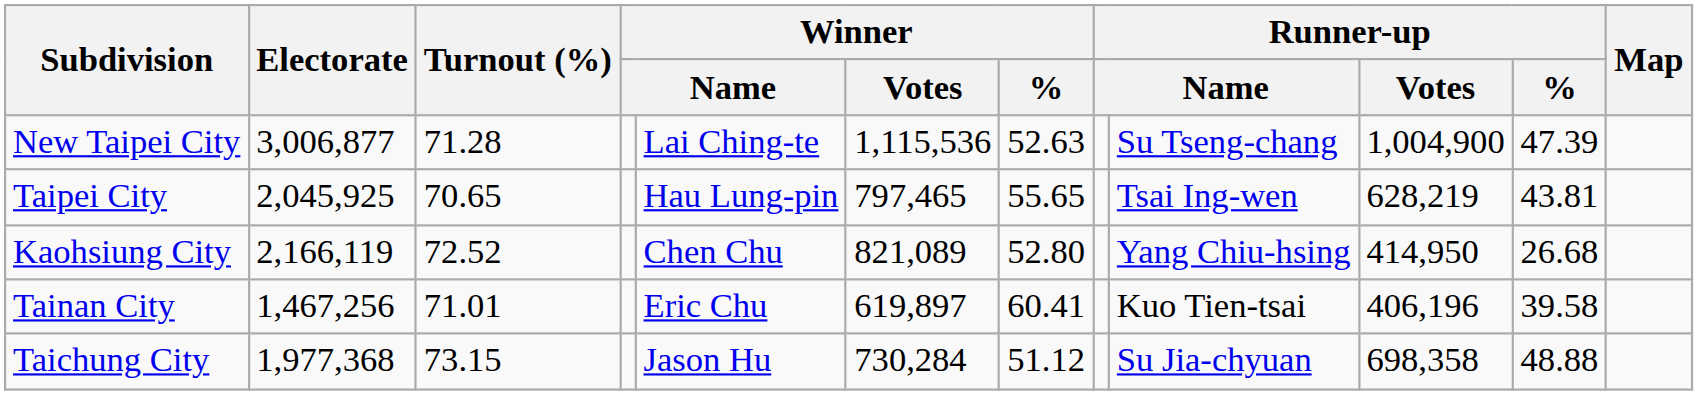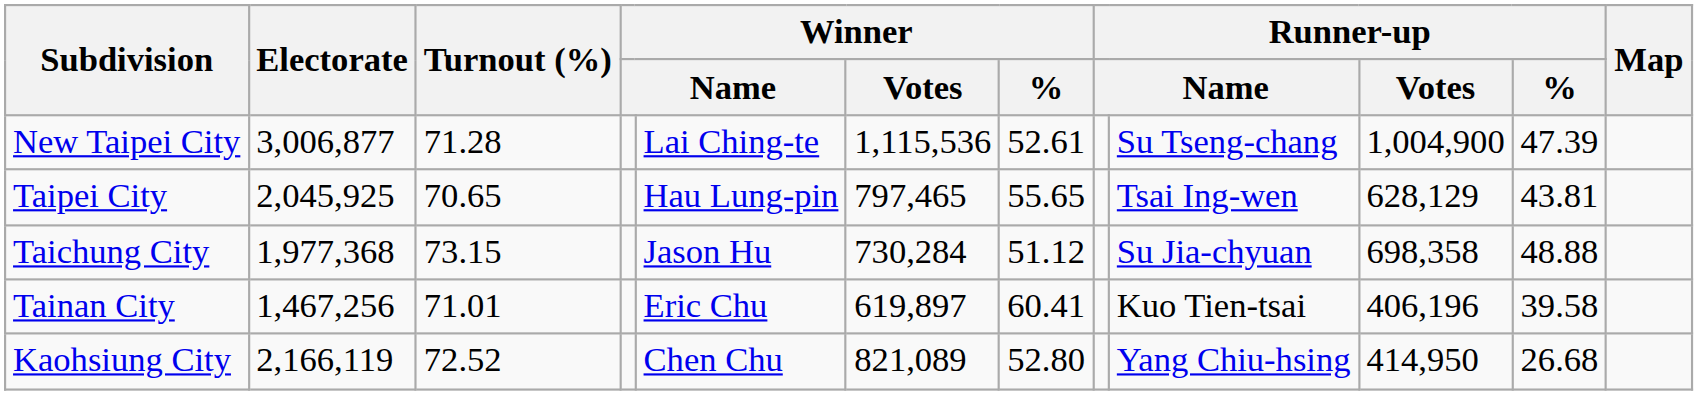(1046, 141) 52.63 -> (1046, 141) 52.61
(1423, 196) 628,219 -> (1423, 196) 628,129
rows swapped: (111, 360) <-> (122, 251)
